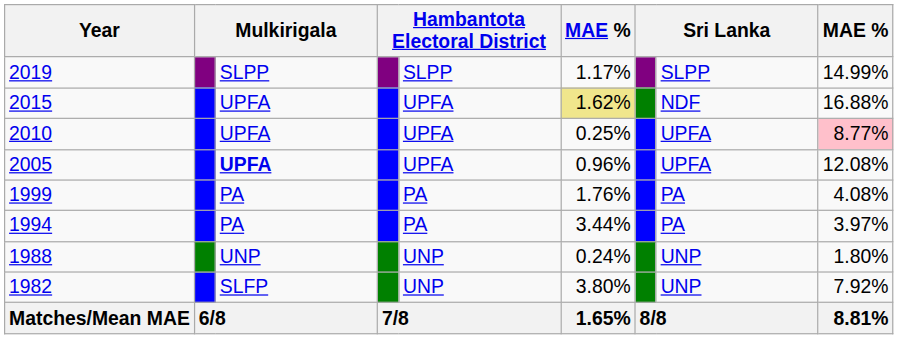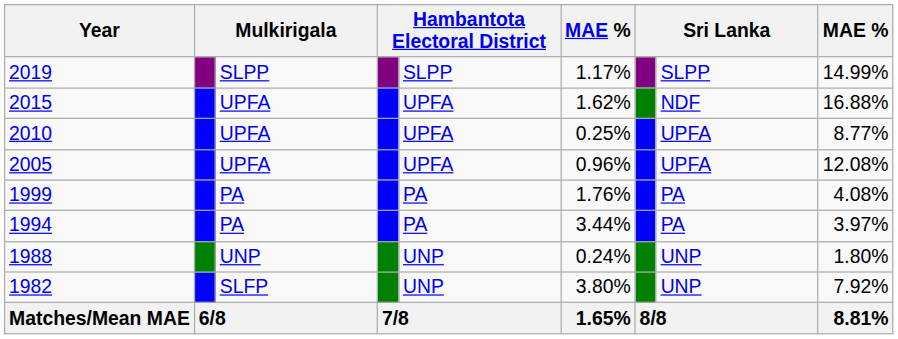(603, 103) khaki background -> (603, 103) no background
(861, 133) pink background -> (861, 133) no background
(246, 164) bold -> (245, 164) normal
